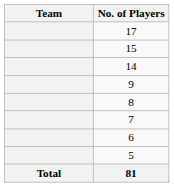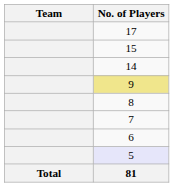(131, 84) no background -> (131, 84) khaki background
(131, 155) no background -> (131, 155) lavender background
